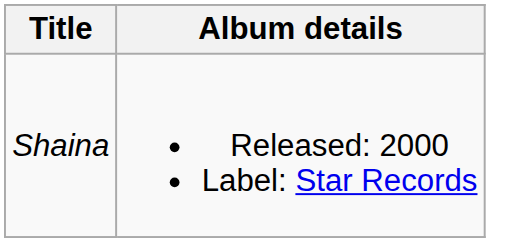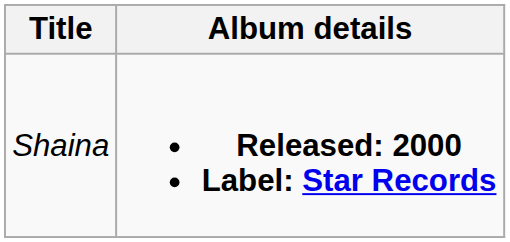(301, 163) normal -> (310, 163) bold
